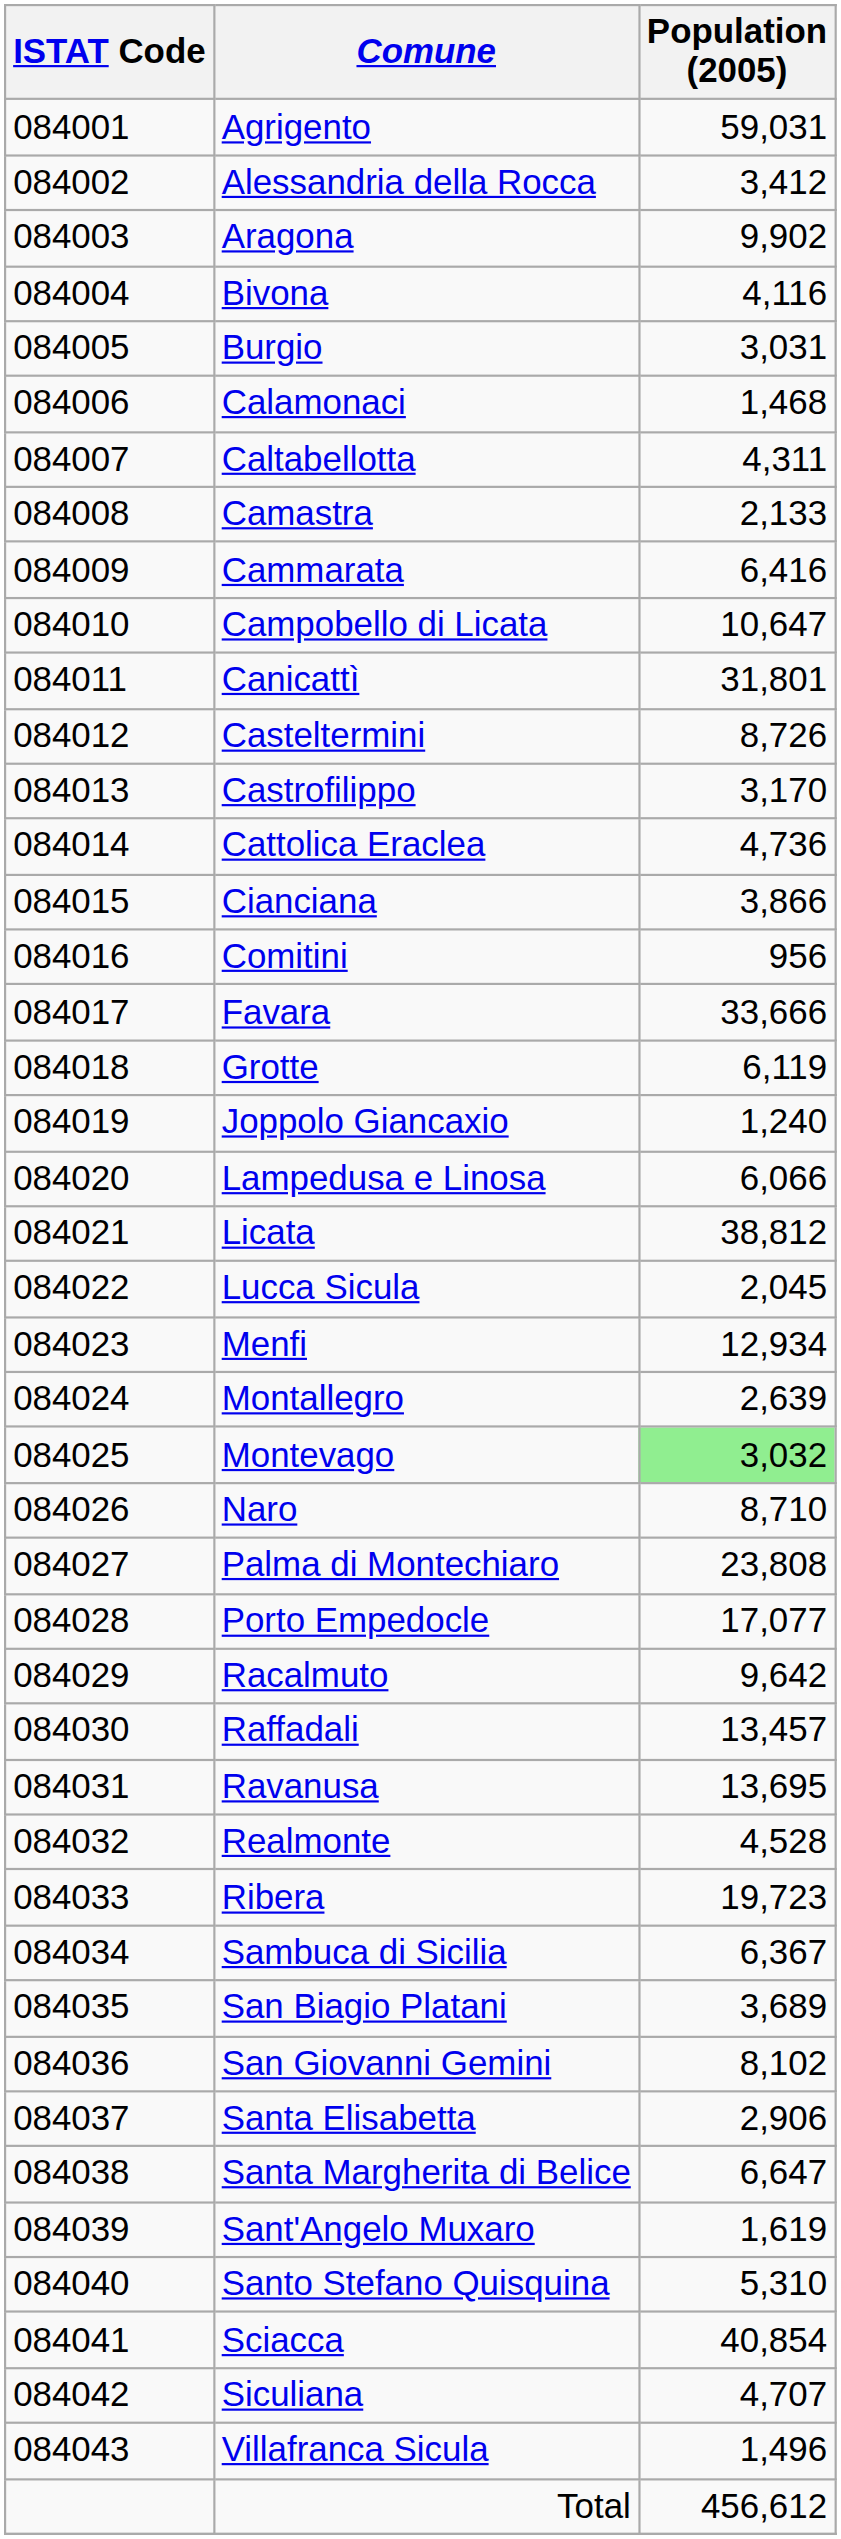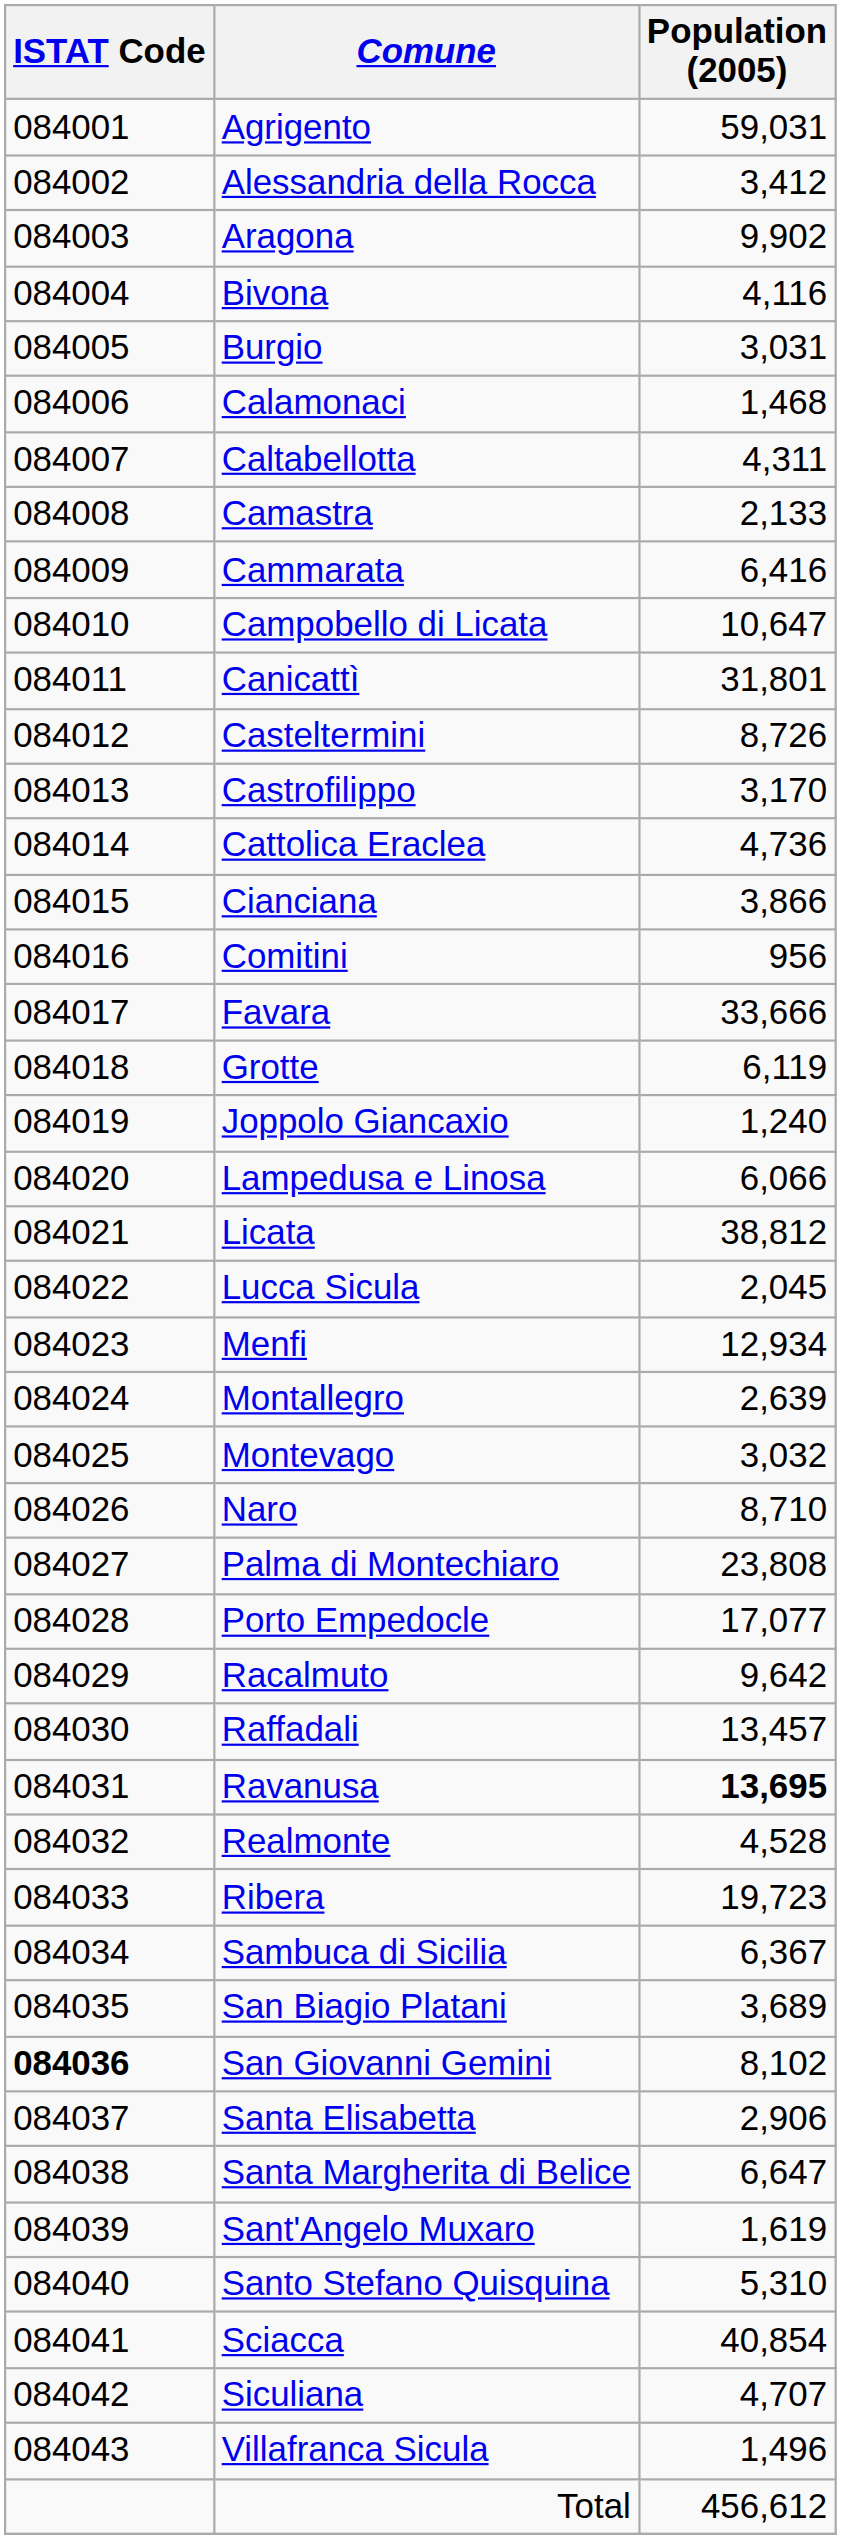(783, 1454) lightgreen background -> (783, 1454) no background
(774, 1786) normal -> (774, 1786) bold
(71, 2062) normal -> (71, 2062) bold
